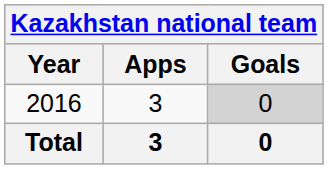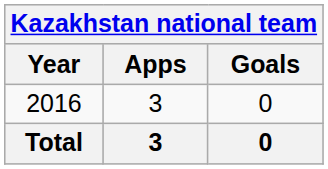(265, 103) lightgrey background -> (265, 103) no background
